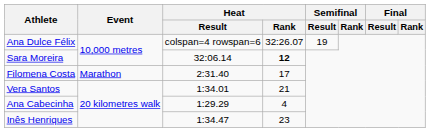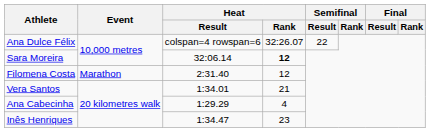(322, 43) 19 -> (322, 43) 22
(284, 73) 17 -> (284, 73) 12
